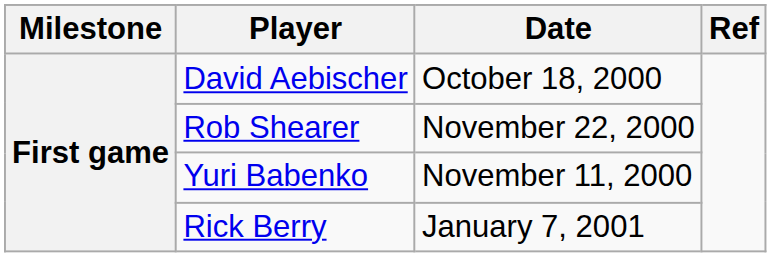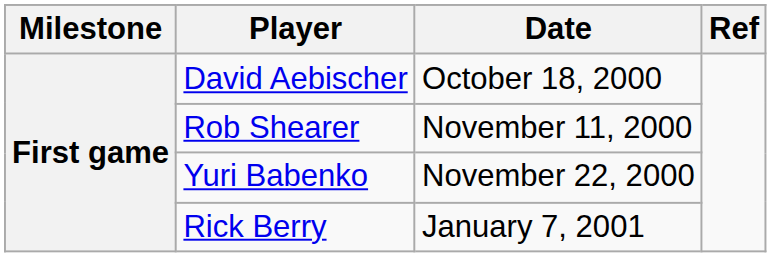(558, 127) November 22, 2000 -> (557, 127) November 11, 2000
(557, 176) November 11, 2000 -> (558, 176) November 22, 2000
